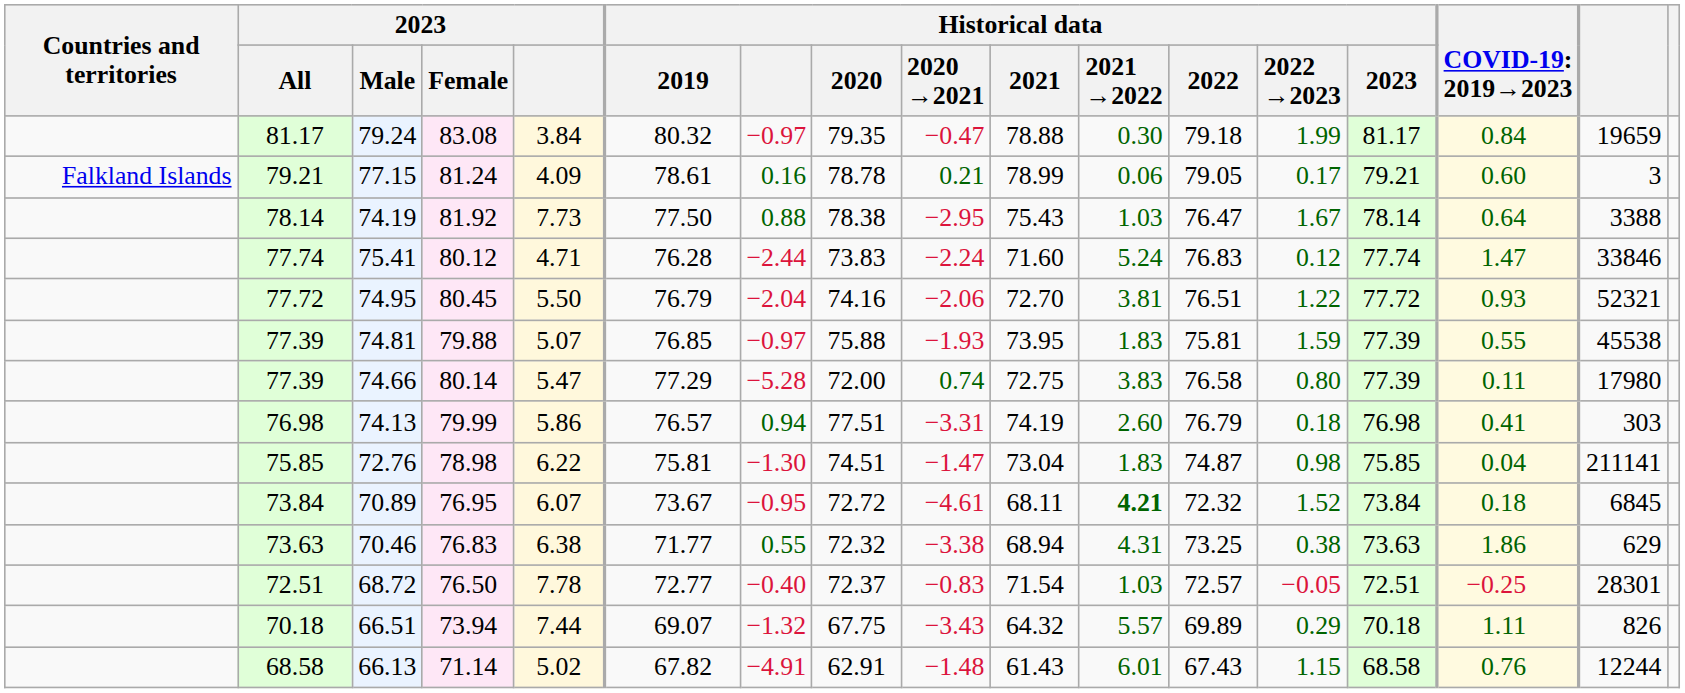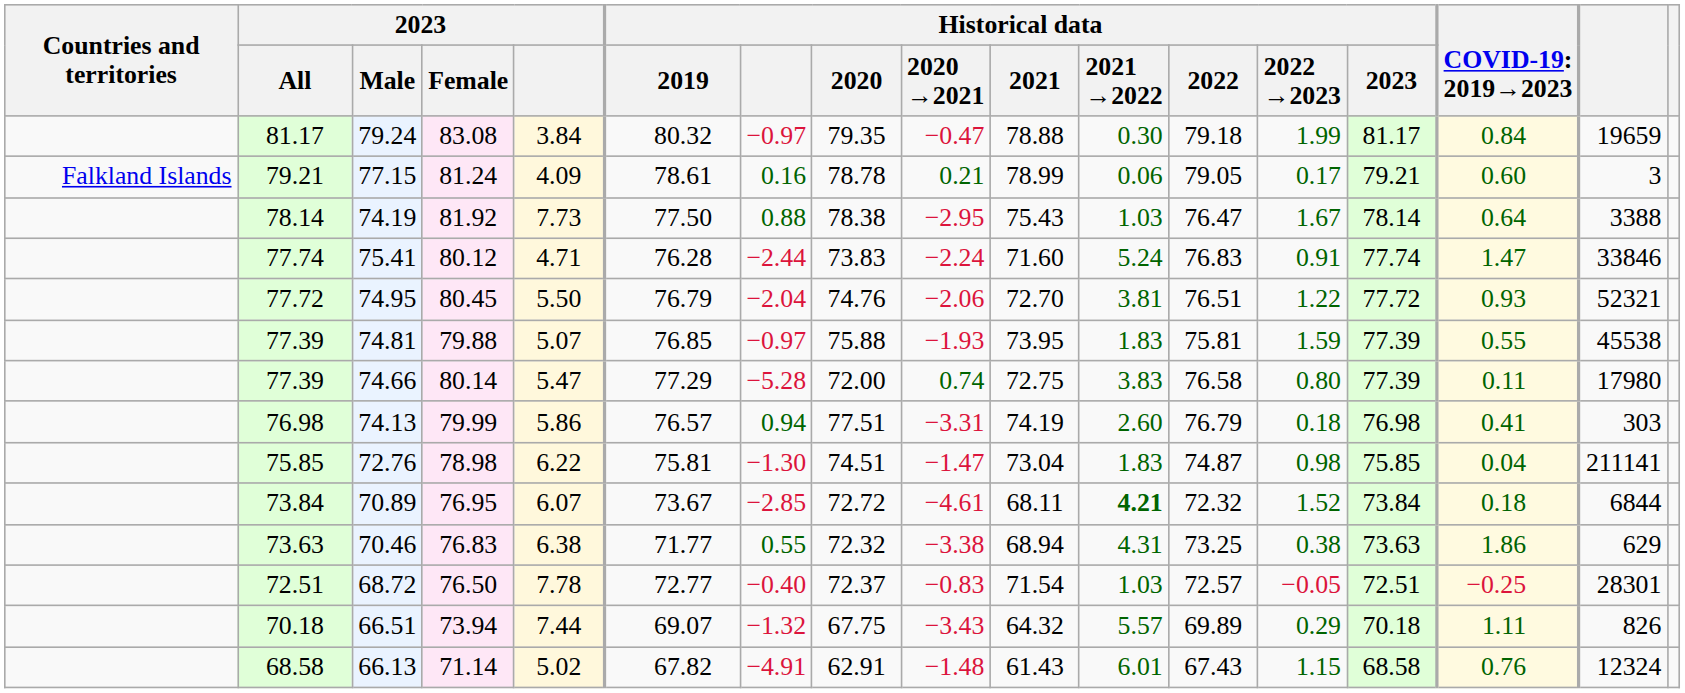(1318, 258) 0.12 -> (1318, 258) 0.91
(857, 299) 74.16 -> (857, 299) 74.76
(776, 503) −0.95 -> (776, 503) −2.85
(1636, 503) 6845 -> (1636, 503) 6844
(1629, 666) 12244 -> (1629, 666) 12324
